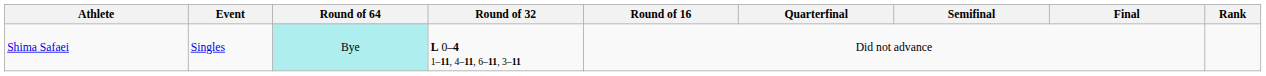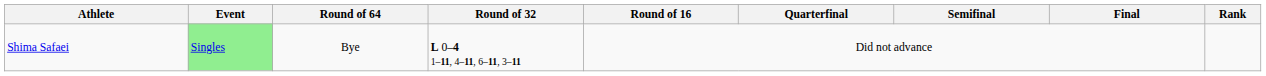(208, 47) no background -> (208, 47) lightgreen background
(350, 47) paleturquoise background -> (350, 47) no background
